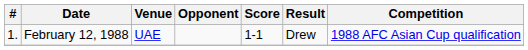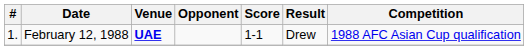(148, 34) normal -> (148, 34) bold
